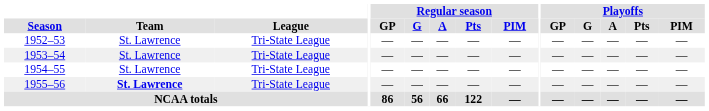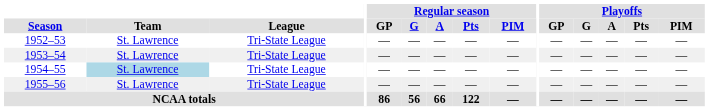(150, 69) no background -> (148, 69) lightblue background
(150, 84) bold -> (148, 84) normal
